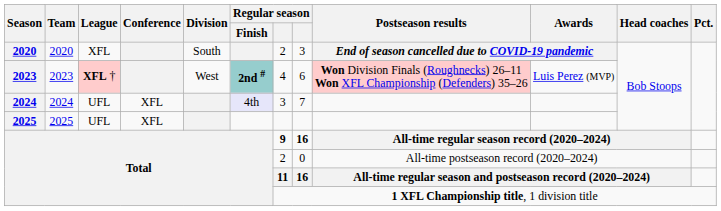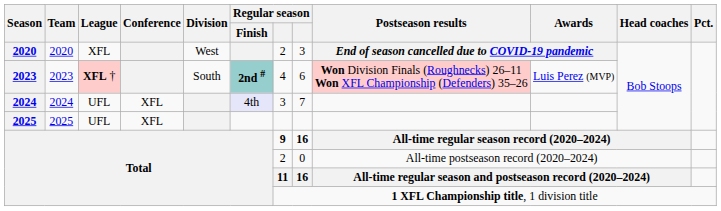(207, 51) South -> (207, 51) West
(207, 76) West -> (207, 76) South
